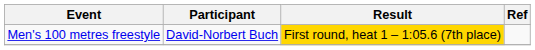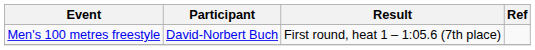(393, 35) gold background -> (393, 35) no background
